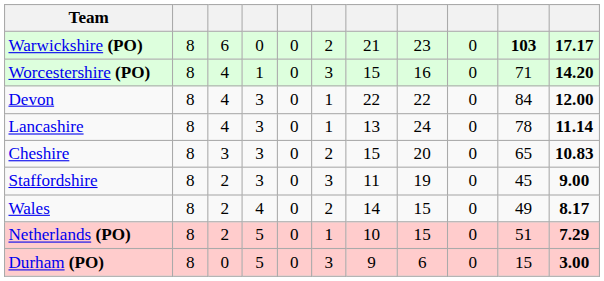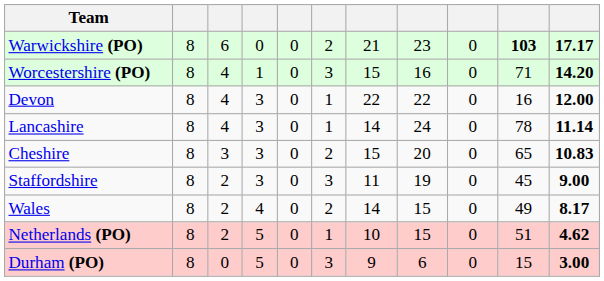(524, 99) 84 -> (524, 99) 16
(371, 126) 13 -> (371, 126) 14
(574, 235) 7.29 -> (574, 235) 4.62
